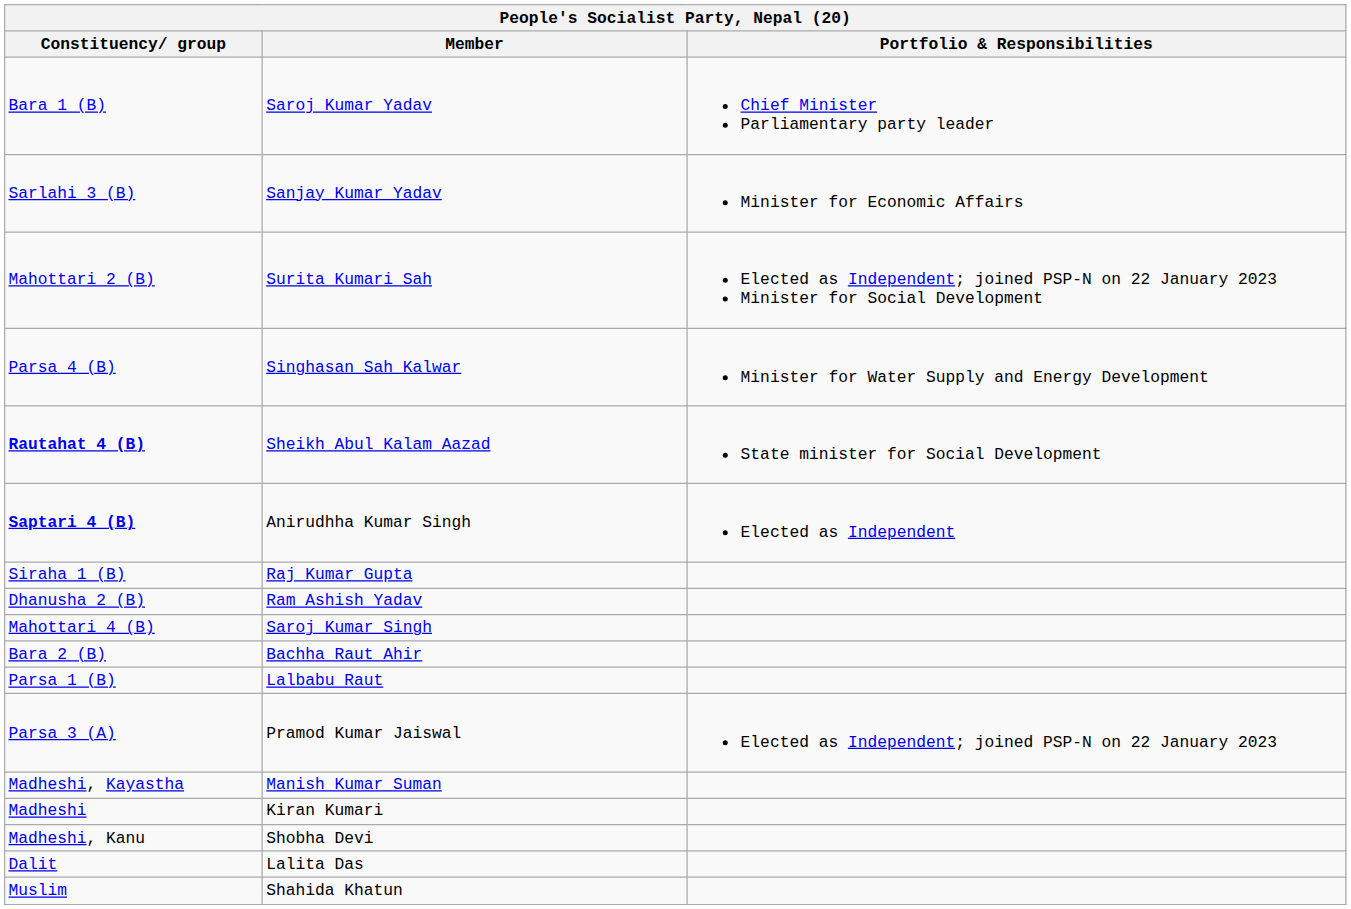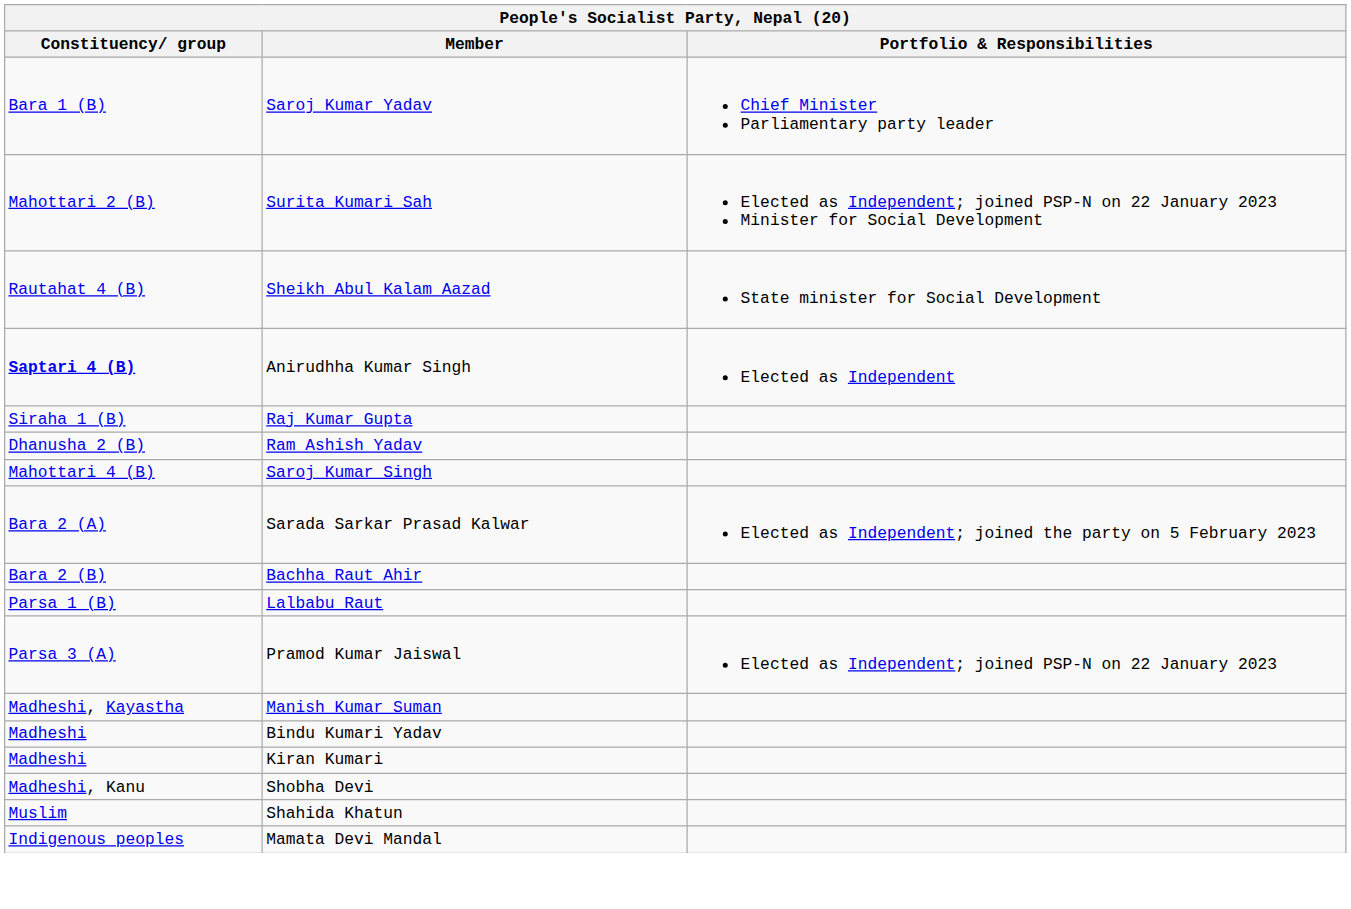- row: (354, 193)
- row: (364, 367)
(77, 445) bold -> (77, 289) normal
+ row: (398, 524)
+ row: (354, 734)
- row: (315, 864)
+ row: (354, 840)
